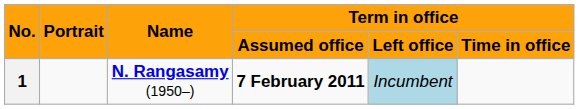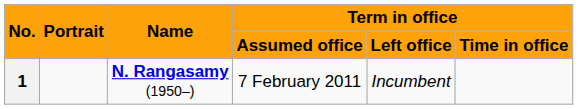(301, 81) bold -> (300, 81) normal
(413, 81) lightblue background -> (411, 81) no background
